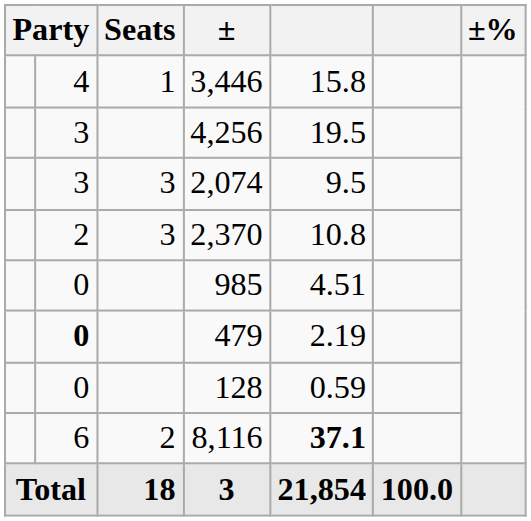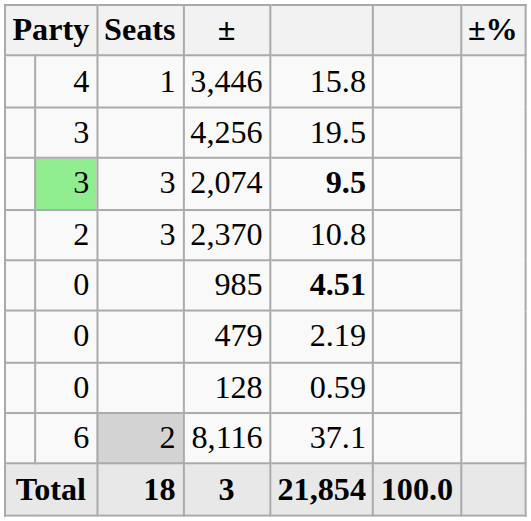(81, 183) no background -> (81, 183) lightgreen background
(346, 183) normal -> (346, 183) bold
(338, 285) normal -> (338, 285) bold
(81, 336) bold -> (81, 336) normal
(167, 438) no background -> (167, 438) lightgrey background
(338, 438) bold -> (338, 438) normal
